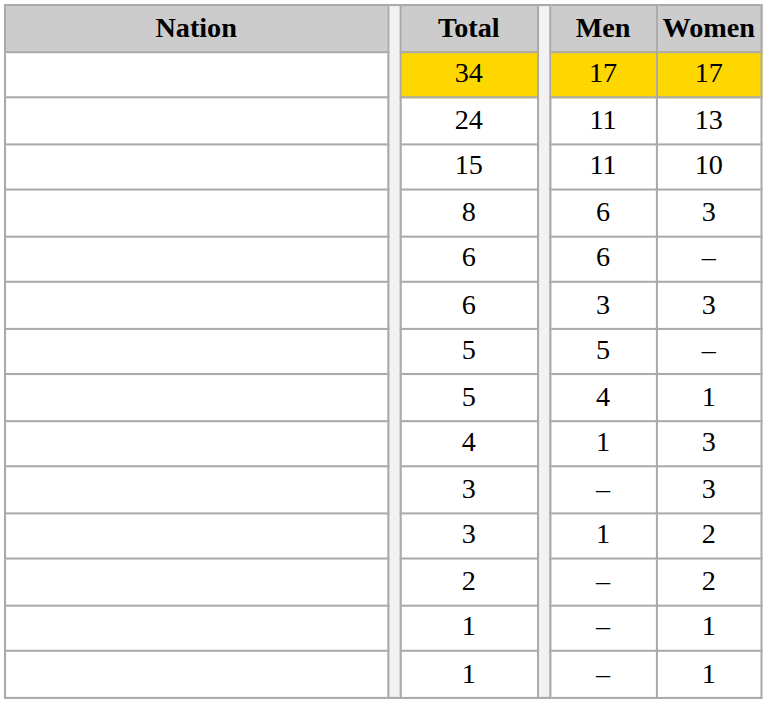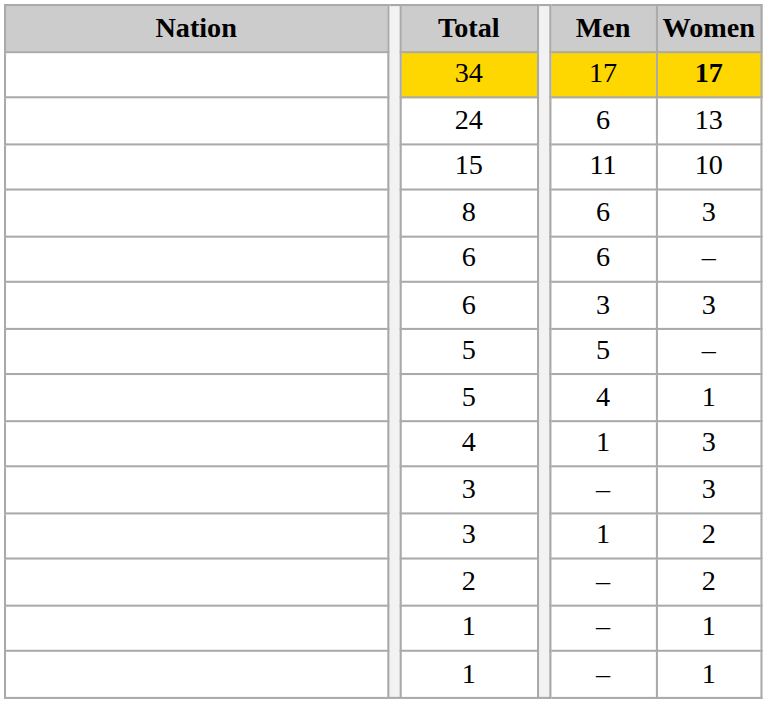(709, 73) normal -> (709, 73) bold
(603, 119) 11 -> (603, 119) 6
